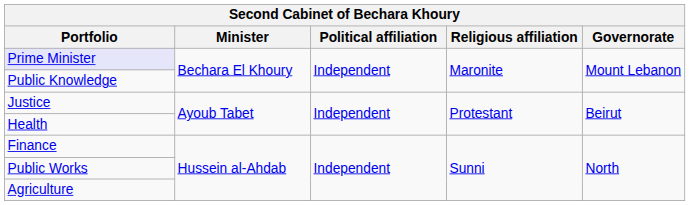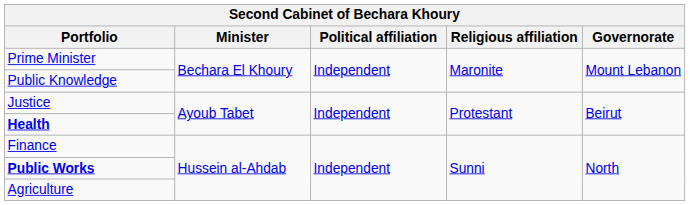(52, 59) lavender background -> (52, 59) no background
(27, 124) normal -> (29, 124) bold
(48, 168) normal -> (51, 168) bold
